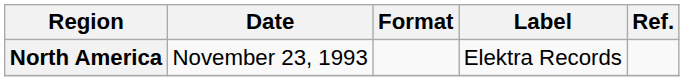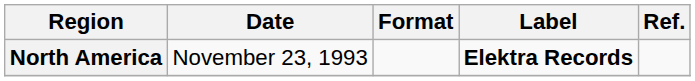(543, 57) normal -> (548, 57) bold
